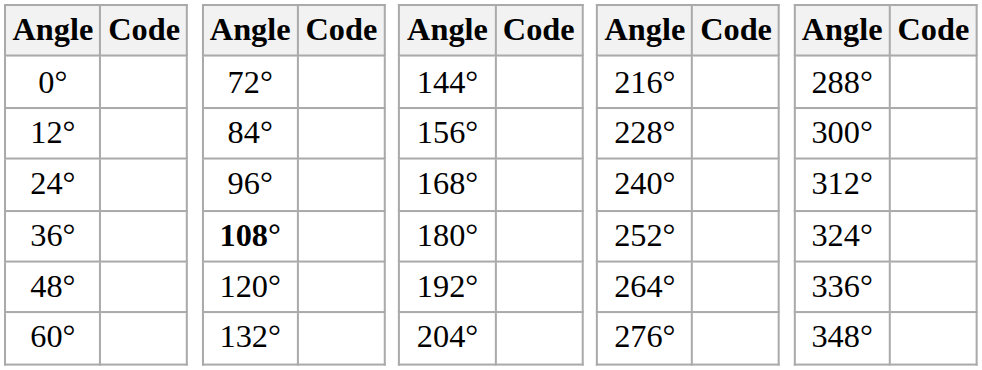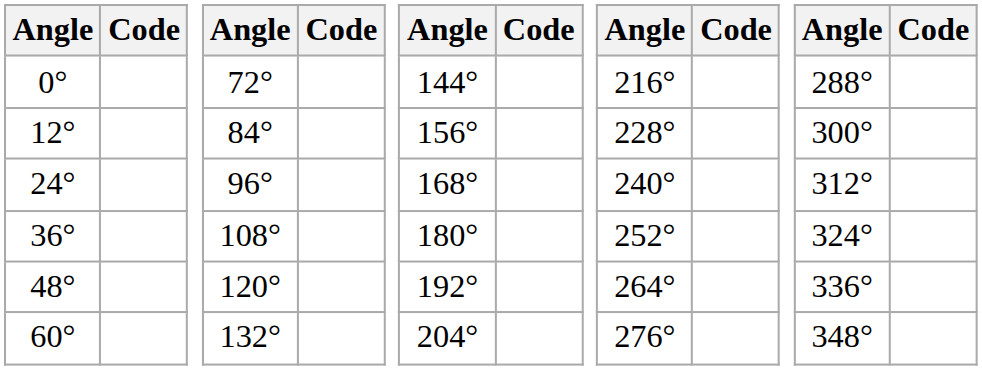(250, 235) bold -> (250, 235) normal
